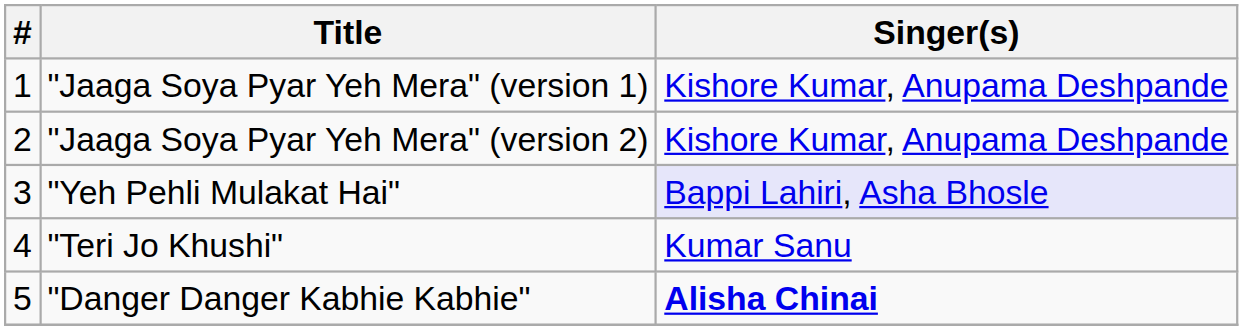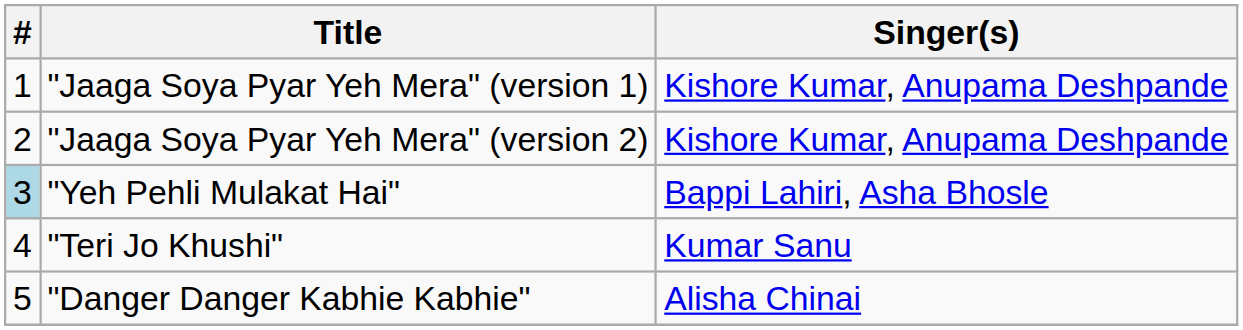(22, 192) no background -> (22, 192) lightblue background
(856, 192) lavender background -> (856, 192) no background
(771, 299) bold -> (763, 299) normal
